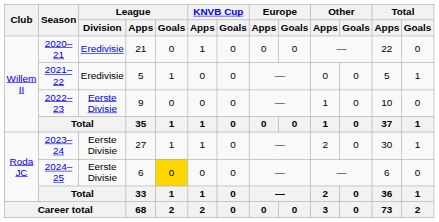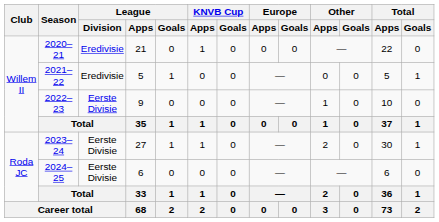(172, 172) gold background -> (172, 172) no background
